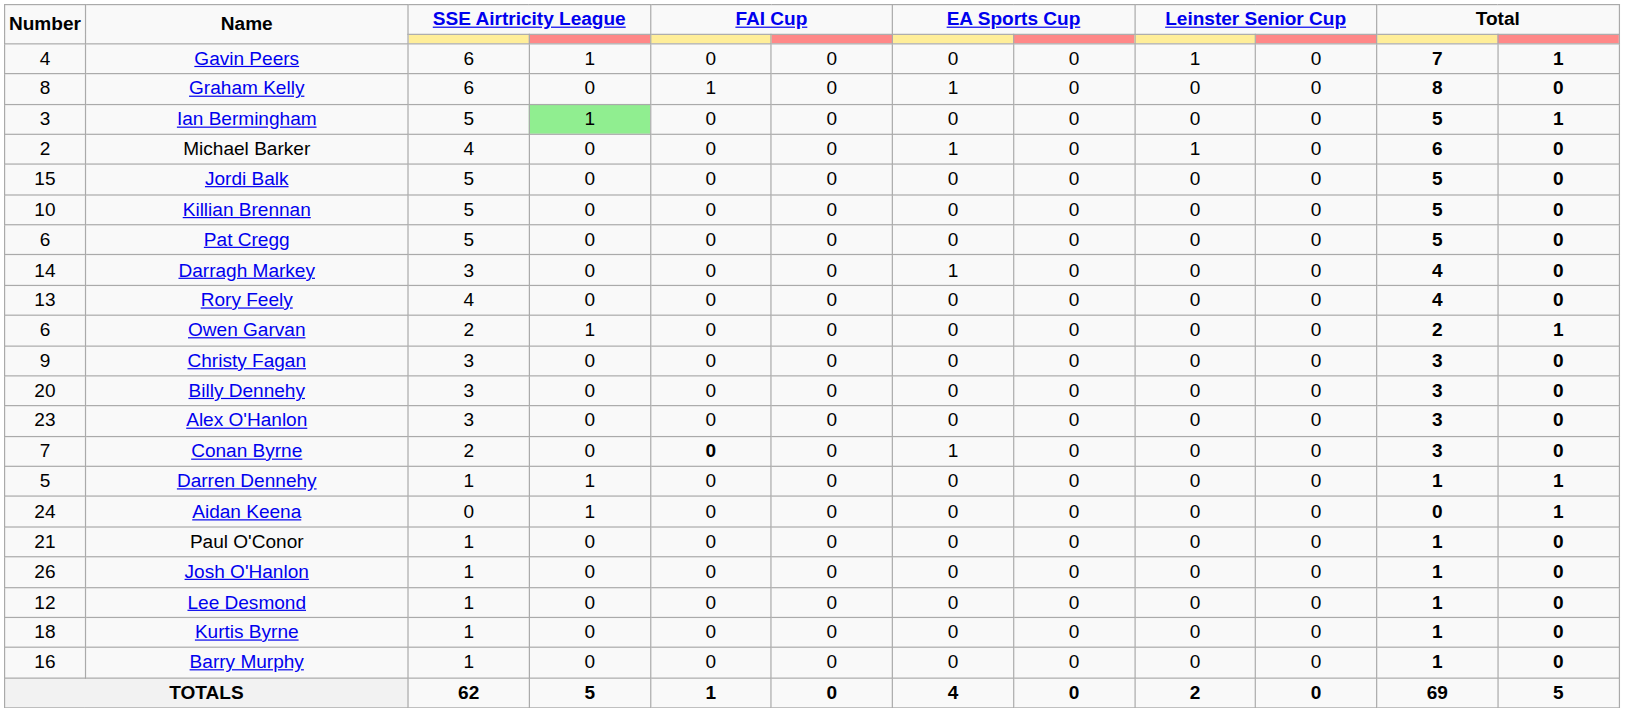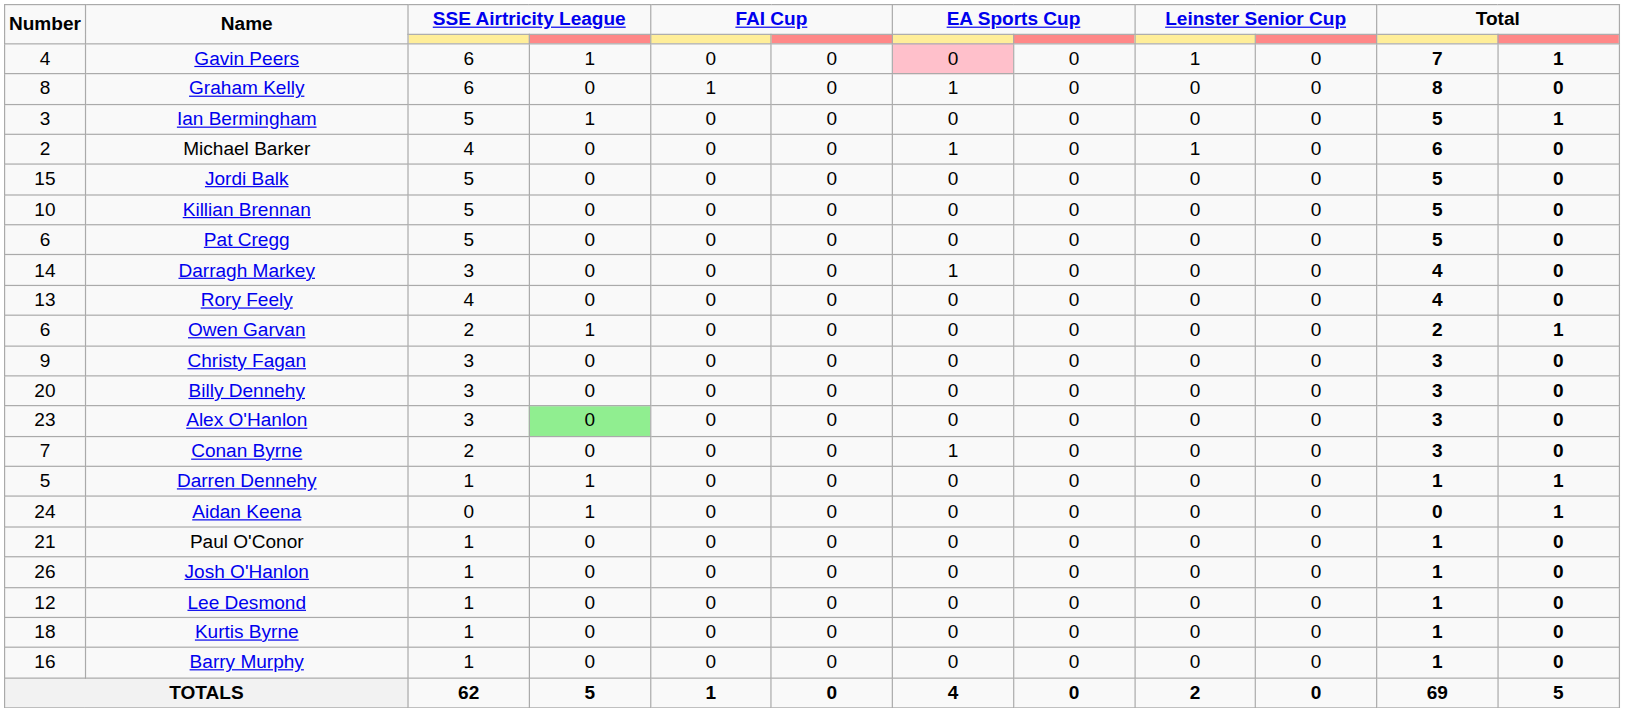(953, 58) no background -> (953, 58) pink background
(590, 118) lightgreen background -> (590, 118) no background
(590, 420) no background -> (590, 420) lightgreen background
(711, 451) bold -> (711, 451) normal
